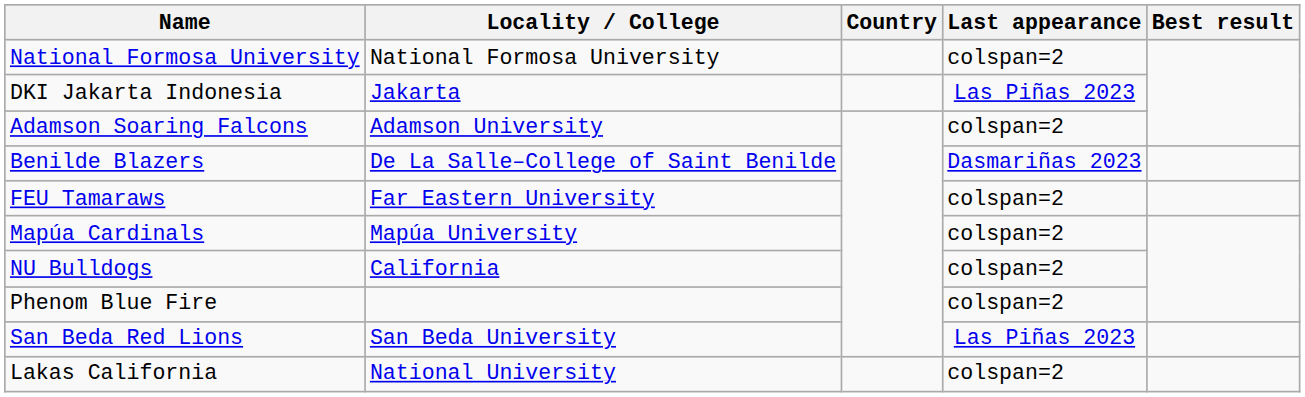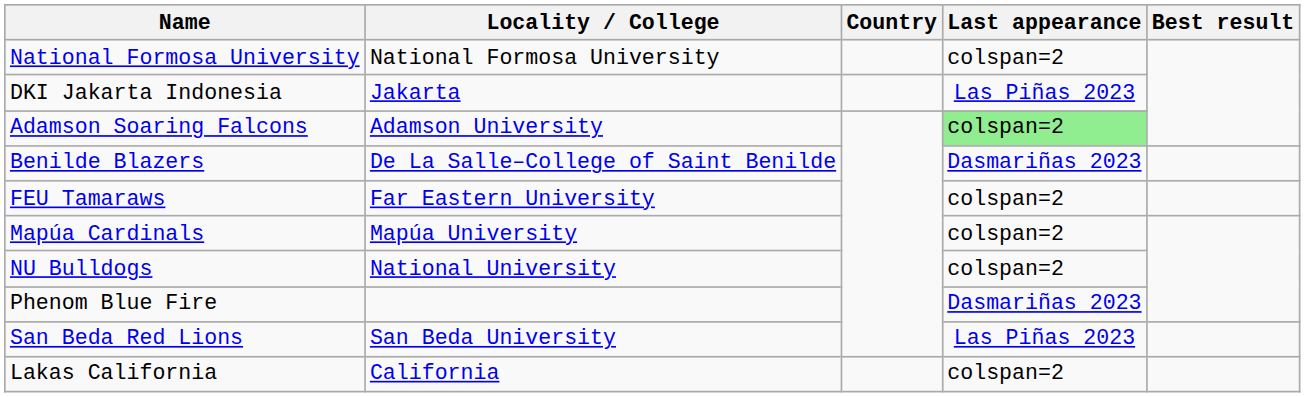(1006, 128) no background -> (1006, 128) lightgreen background
(435, 269) California -> (493, 269) National University
(1006, 304) colspan=2 -> (1044, 304) Dasmariñas 2023
(493, 374) National University -> (435, 374) California
